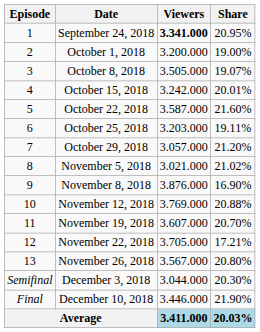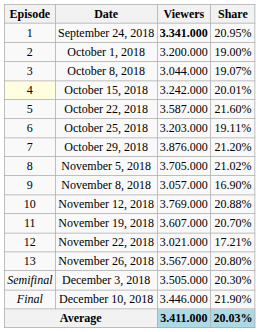(184, 71) 3.505.000 -> (184, 71) 3.044.000
(30, 90) no background -> (30, 90) lightyellow background
(184, 147) 3.057.000 -> (184, 147) 3.876.000
(184, 166) 3.021.000 -> (184, 166) 3.705.000
(184, 185) 3.876.000 -> (184, 185) 3.057.000
(184, 242) 3.705.000 -> (184, 242) 3.021.000
(184, 280) 3.044.000 -> (184, 280) 3.505.000
